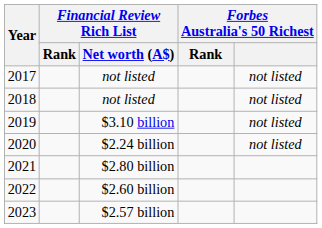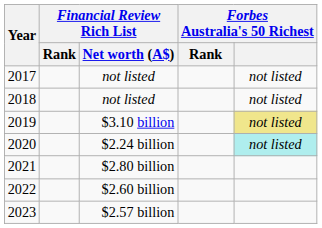(275, 122) no background -> (275, 122) khaki background
(275, 144) no background -> (275, 144) paleturquoise background
